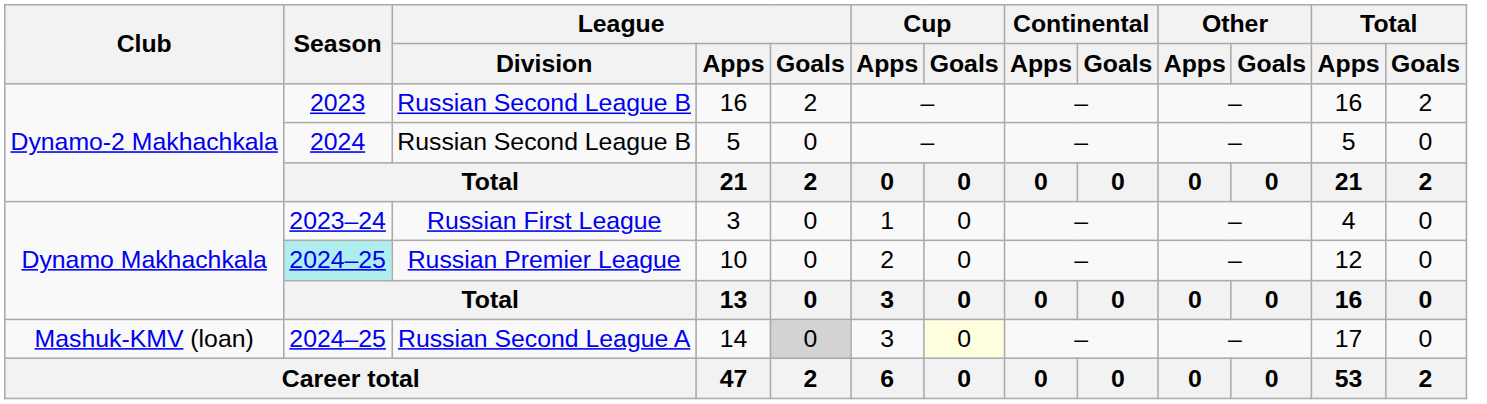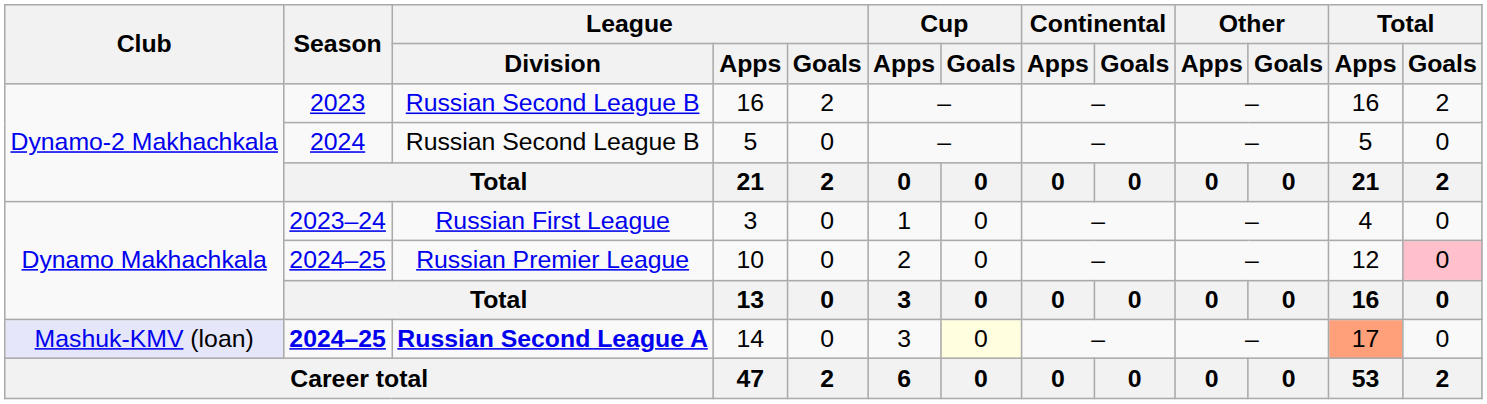(338, 260) paleturquoise background -> (338, 260) no background
(1425, 260) no background -> (1442, 260) pink background
(144, 338) no background -> (144, 338) lavender background
(338, 338) normal -> (338, 338) bold
(544, 338) normal -> (553, 338) bold
(810, 338) lightgrey background -> (827, 338) no background
(1349, 338) no background -> (1365, 338) lightsalmon background
